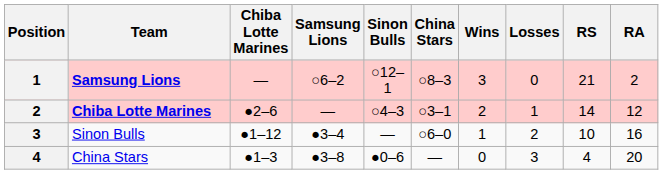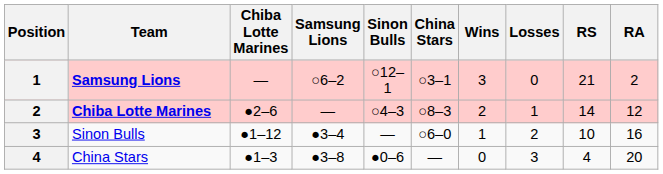(435, 80) ○8–3 -> (435, 80) ○3–1
(435, 111) ○3–1 -> (435, 111) ○8–3
